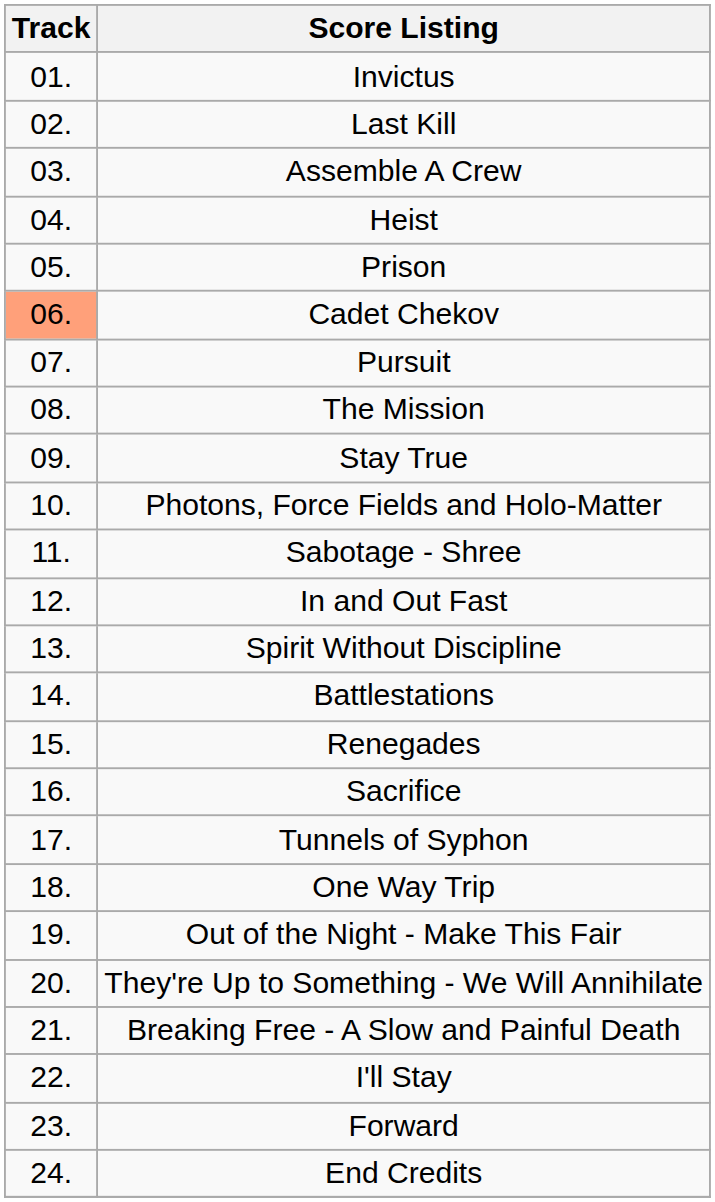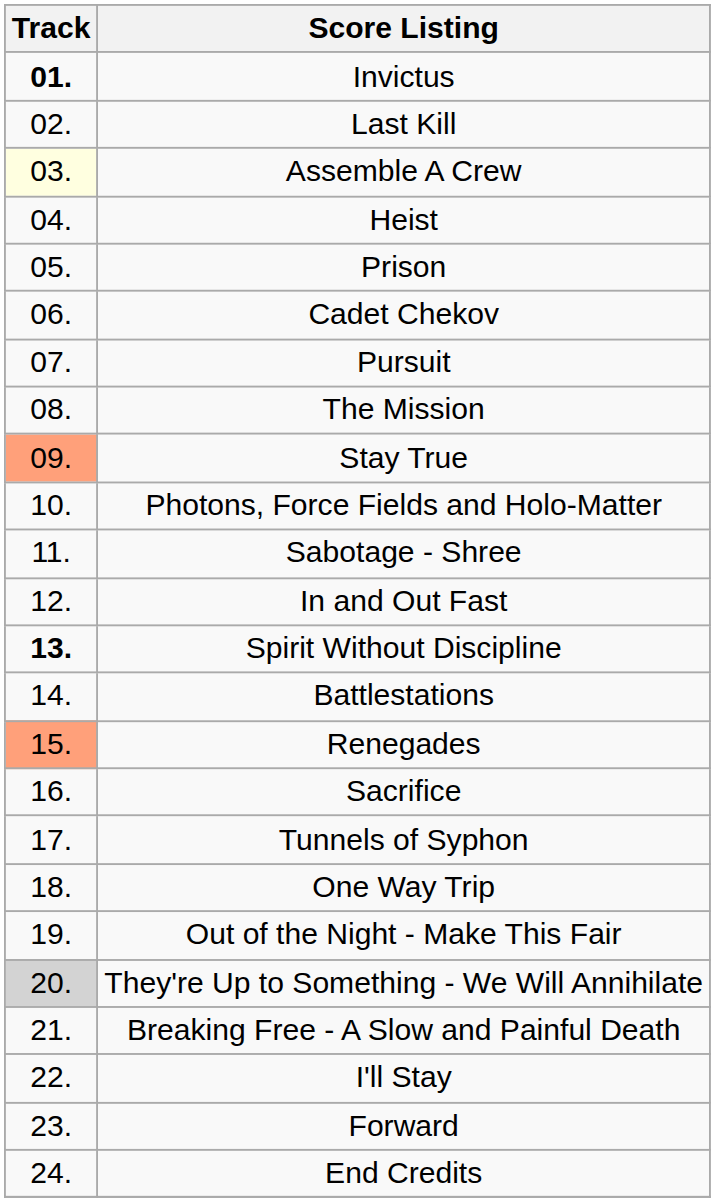(51, 76) normal -> (51, 76) bold
(51, 171) no background -> (51, 171) lightyellow background
(51, 314) lightsalmon background -> (51, 314) no background
(51, 457) no background -> (51, 457) lightsalmon background
(51, 648) normal -> (51, 648) bold
(51, 743) no background -> (51, 743) lightsalmon background
(51, 982) no background -> (51, 982) lightgrey background
